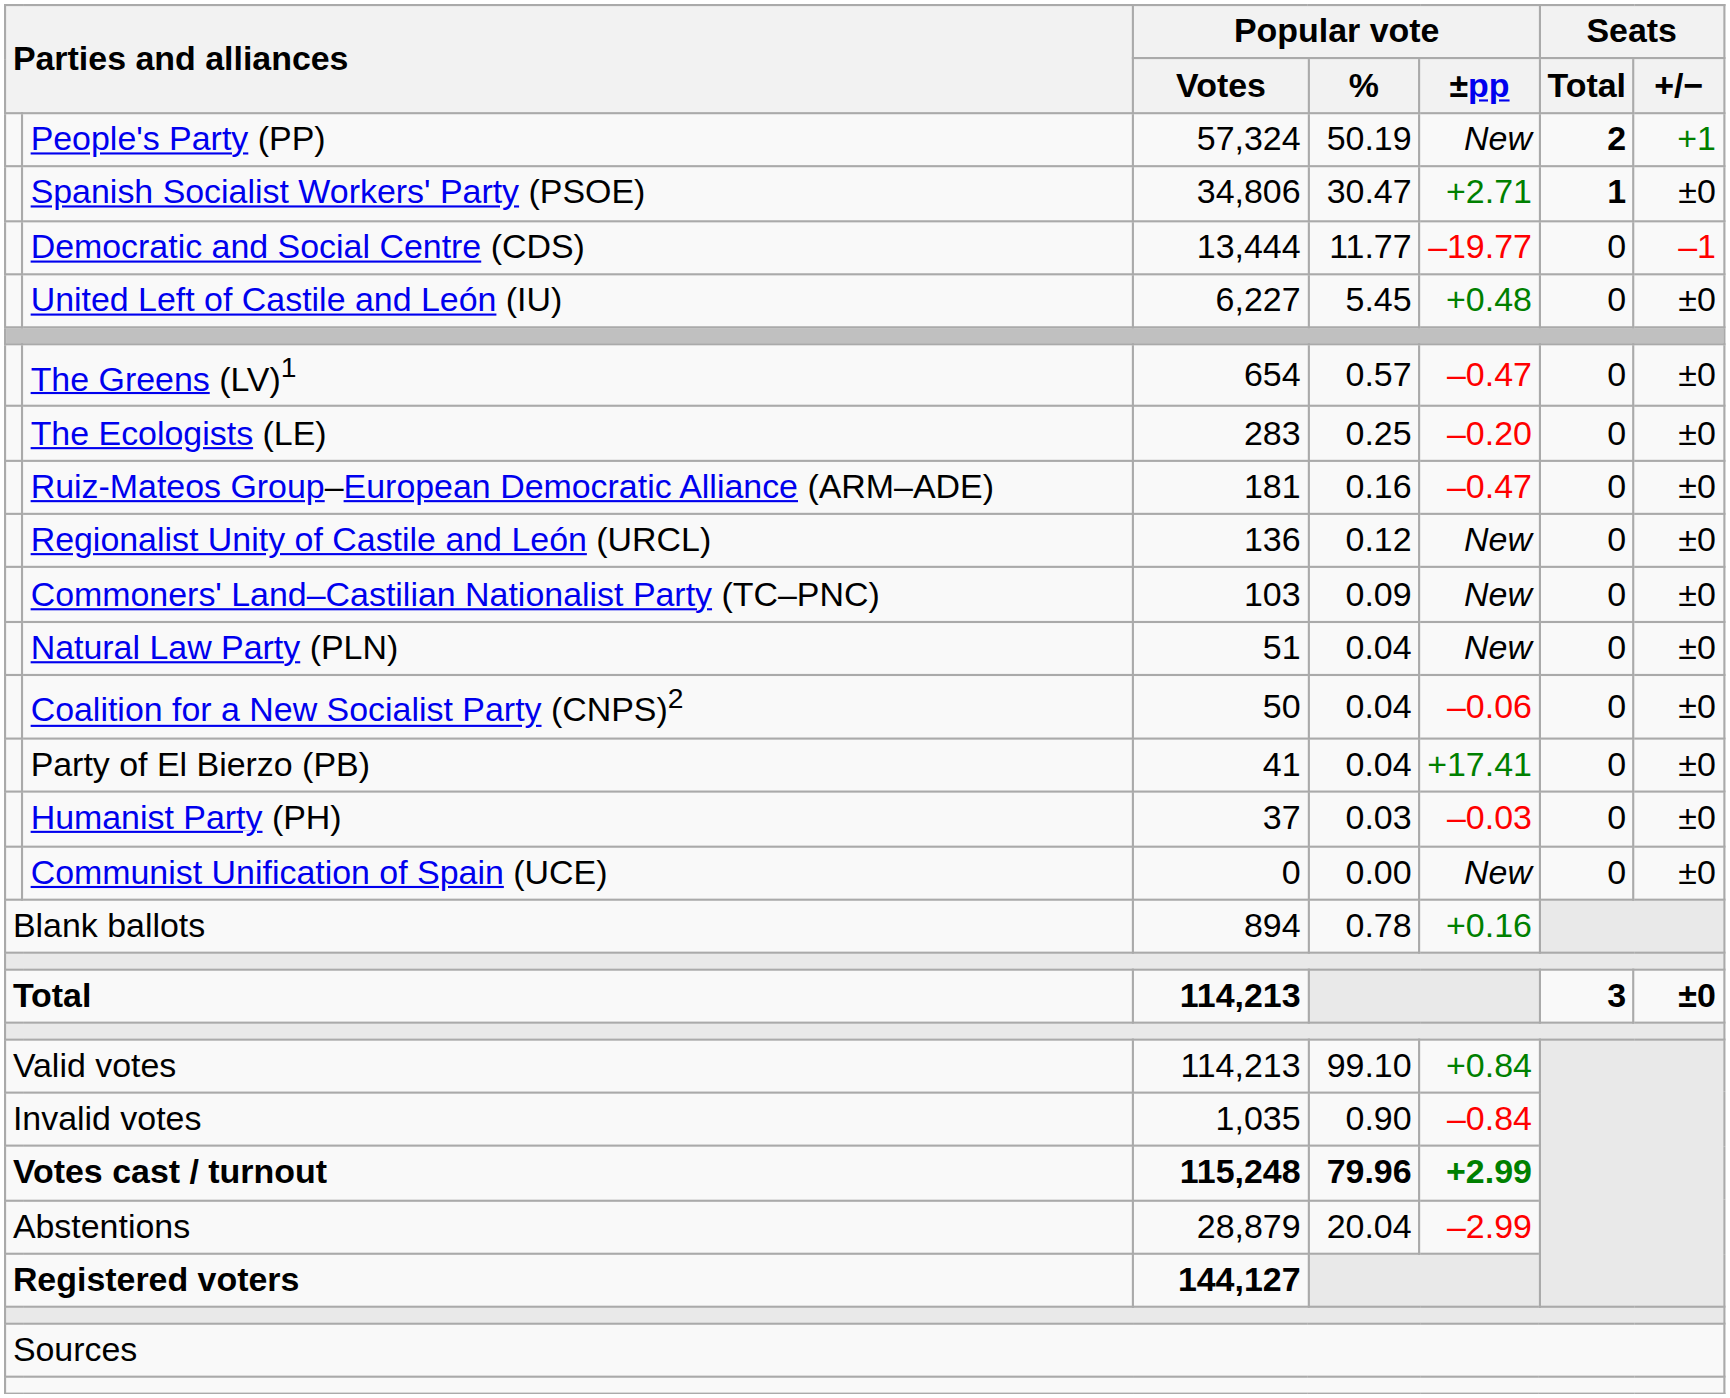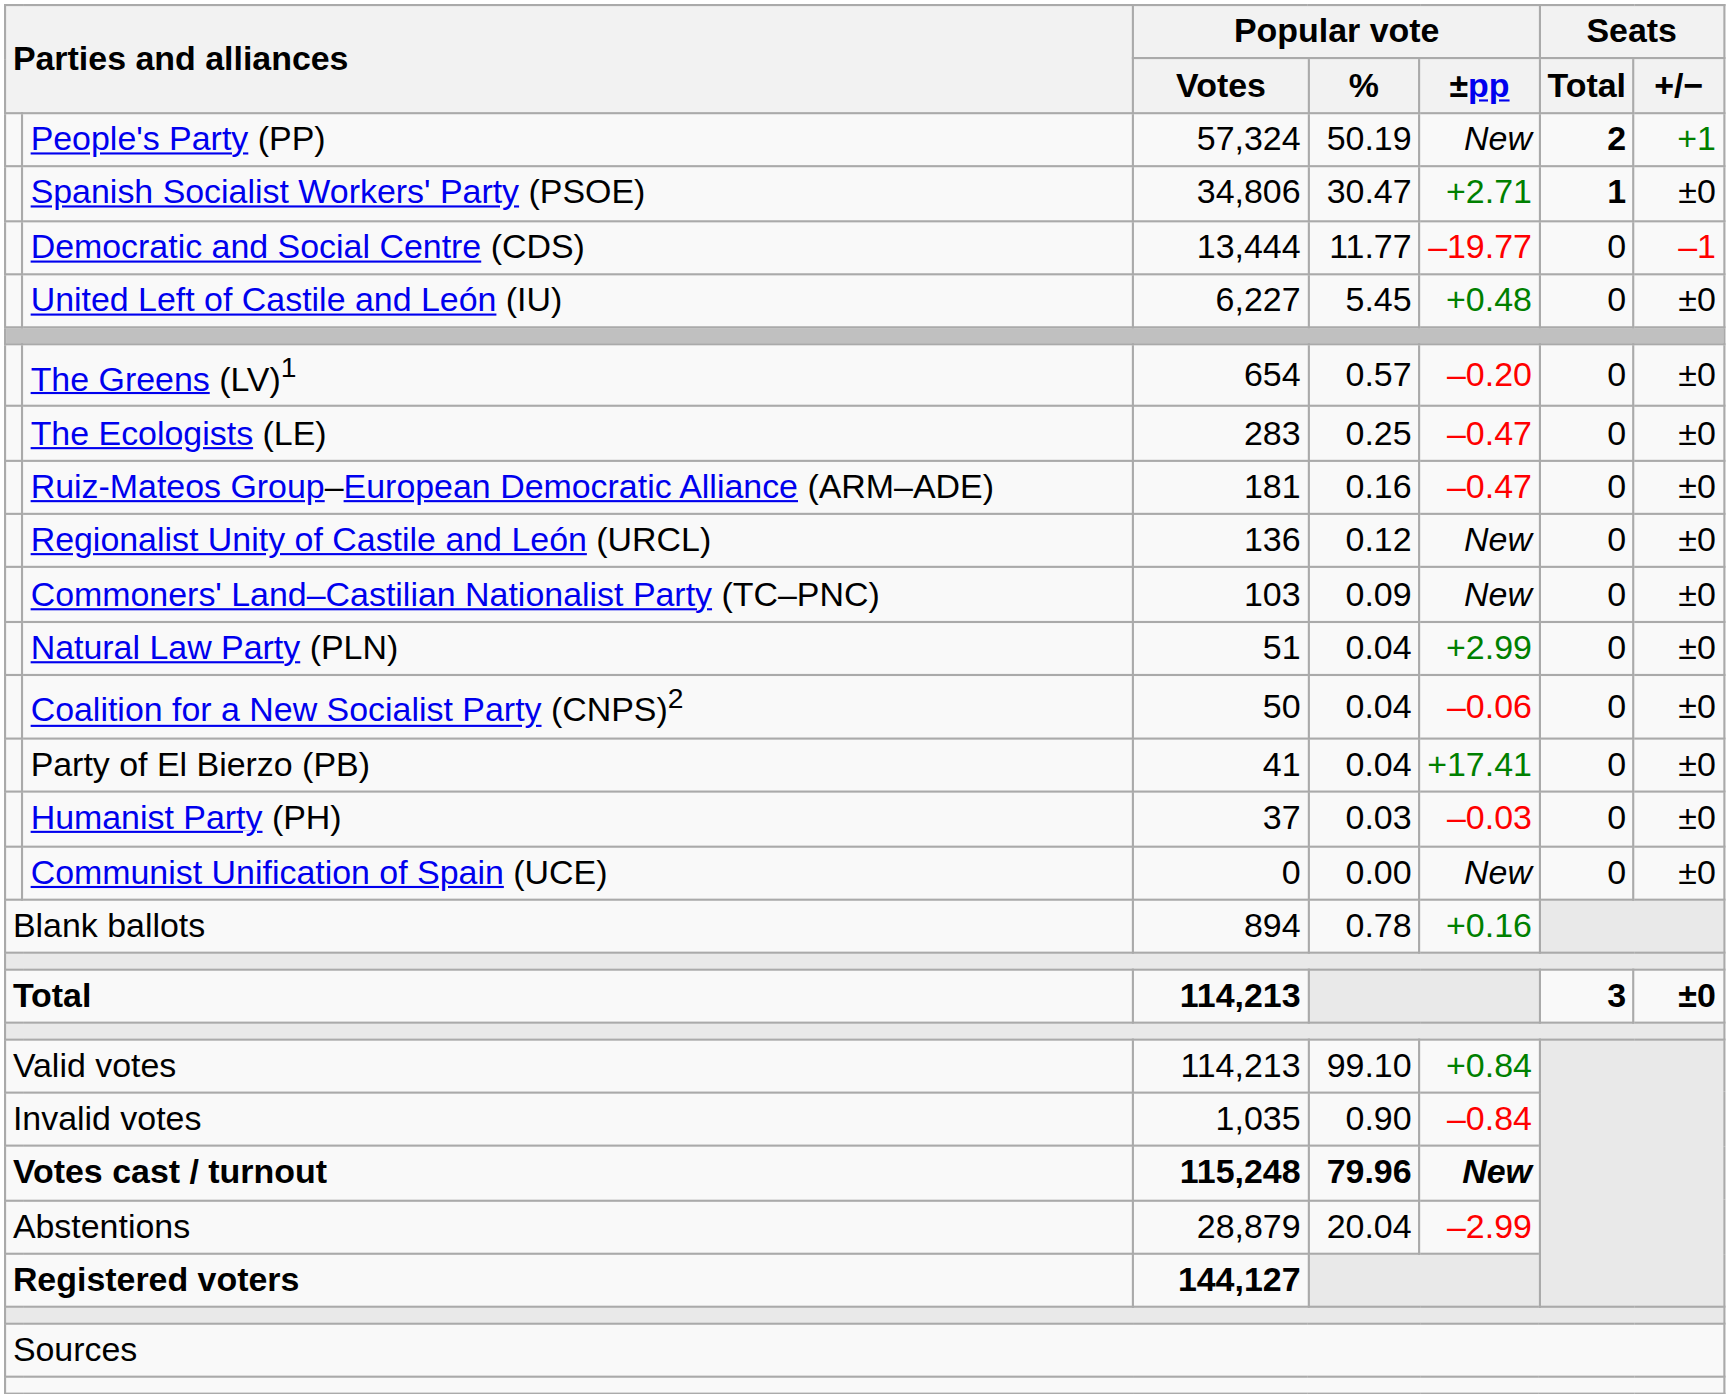(1489, 374) –0.47 -> (1489, 374) –0.20
(1489, 432) –0.20 -> (1489, 432) –0.47
(1498, 647) New -> (1489, 647) +2.99
(1489, 1172) +2.99 -> (1497, 1172) New
